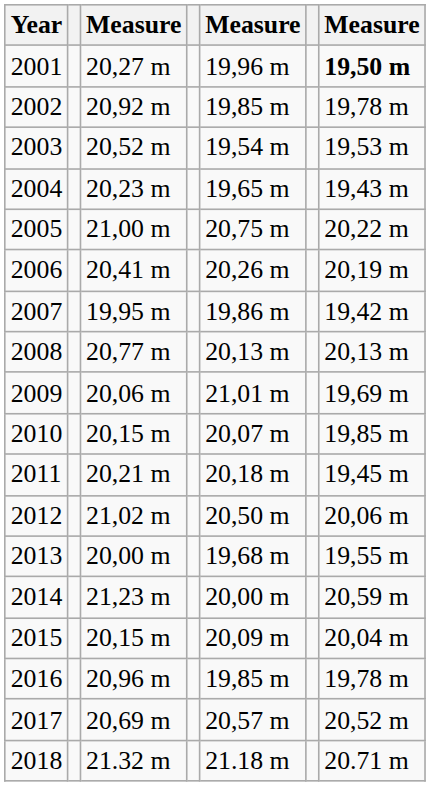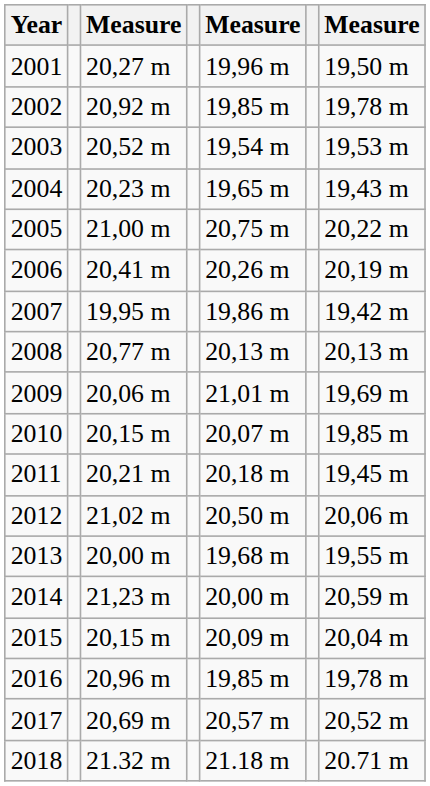(367, 65) bold -> (367, 65) normal
